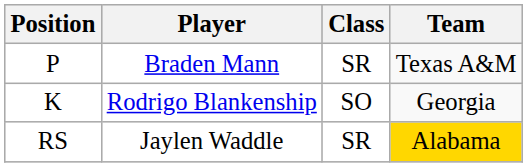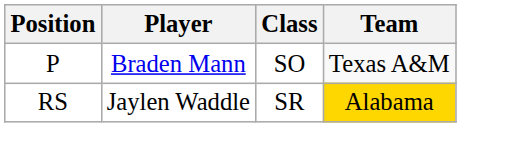(356, 63) SR -> (289, 63) SO
- row: (212, 102)
